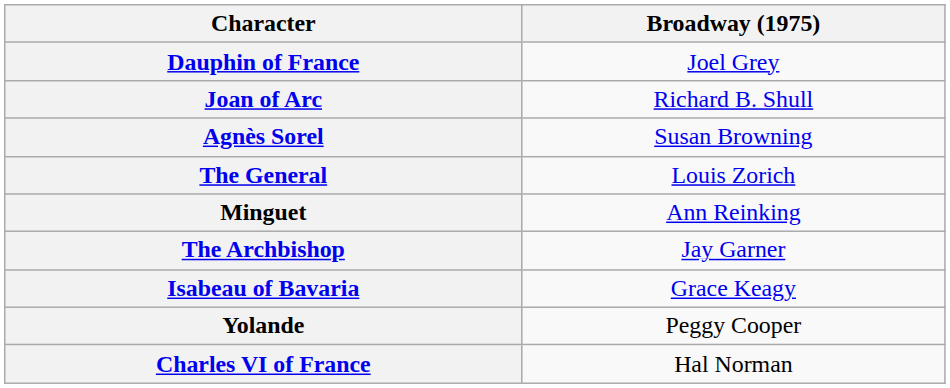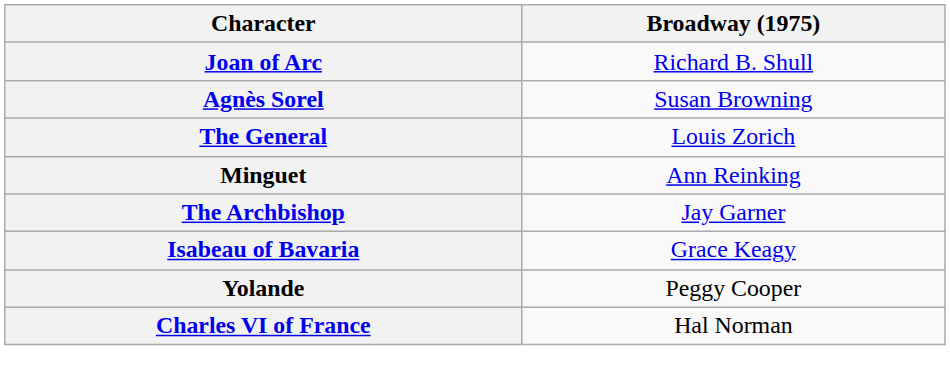- row: (263, 61)
